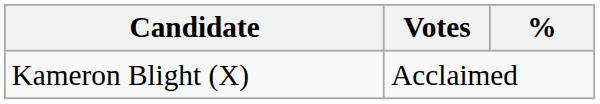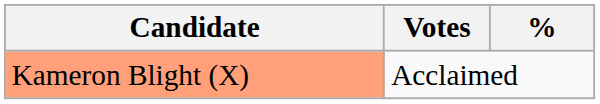(130, 74) no background -> (130, 74) lightsalmon background
